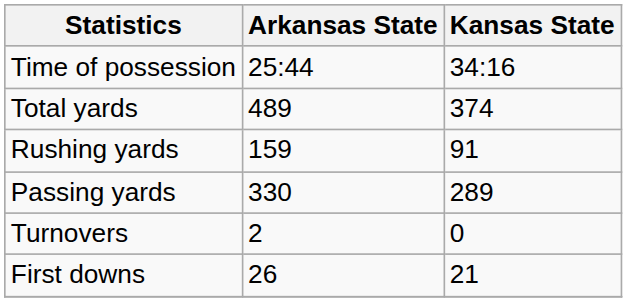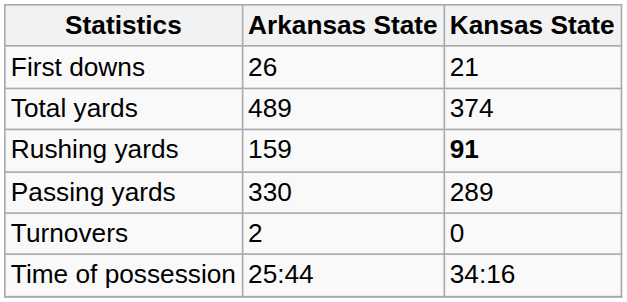rows swapped: (78, 274) <-> (123, 66)
(464, 150) normal -> (464, 150) bold
